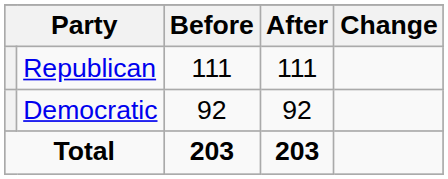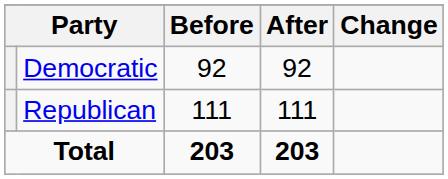rows swapped: (90, 67) <-> (90, 109)
